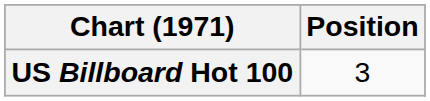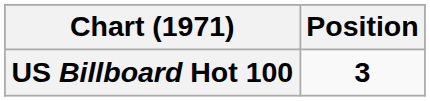(362, 72) normal -> (362, 72) bold
